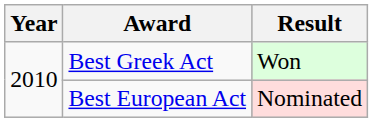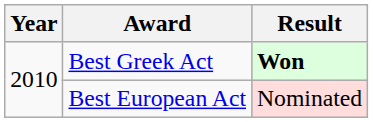(279, 60) normal -> (281, 60) bold
